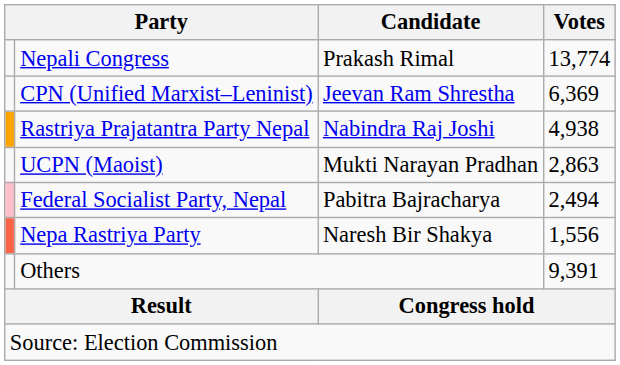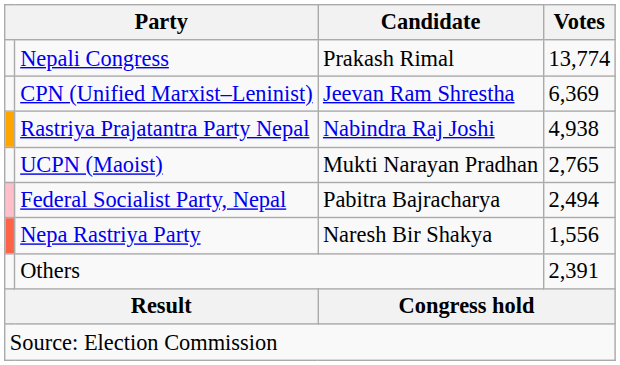(574, 164) 2,863 -> (574, 164) 2,765
(574, 270) 9,391 -> (574, 270) 2,391
